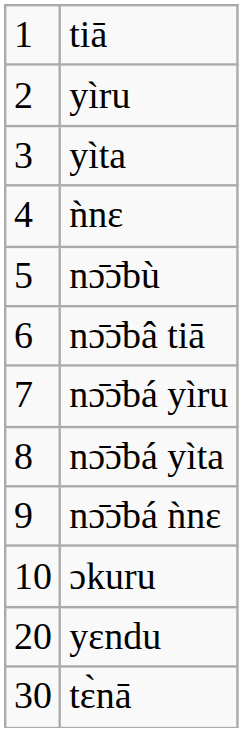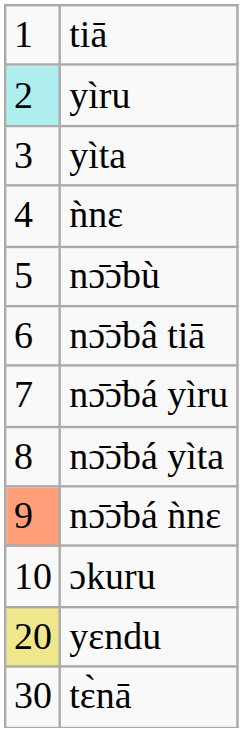(23, 94) no background -> (23, 94) paleturquoise background
(23, 515) no background -> (23, 515) lightsalmon background
(33, 635) no background -> (33, 635) khaki background
